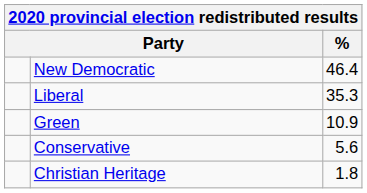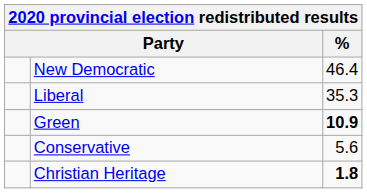(342, 122) normal -> (342, 122) bold
(347, 174) normal -> (347, 174) bold
